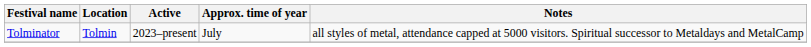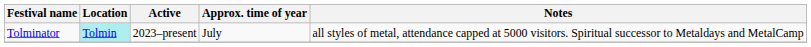(100, 32) no background -> (100, 32) paleturquoise background
